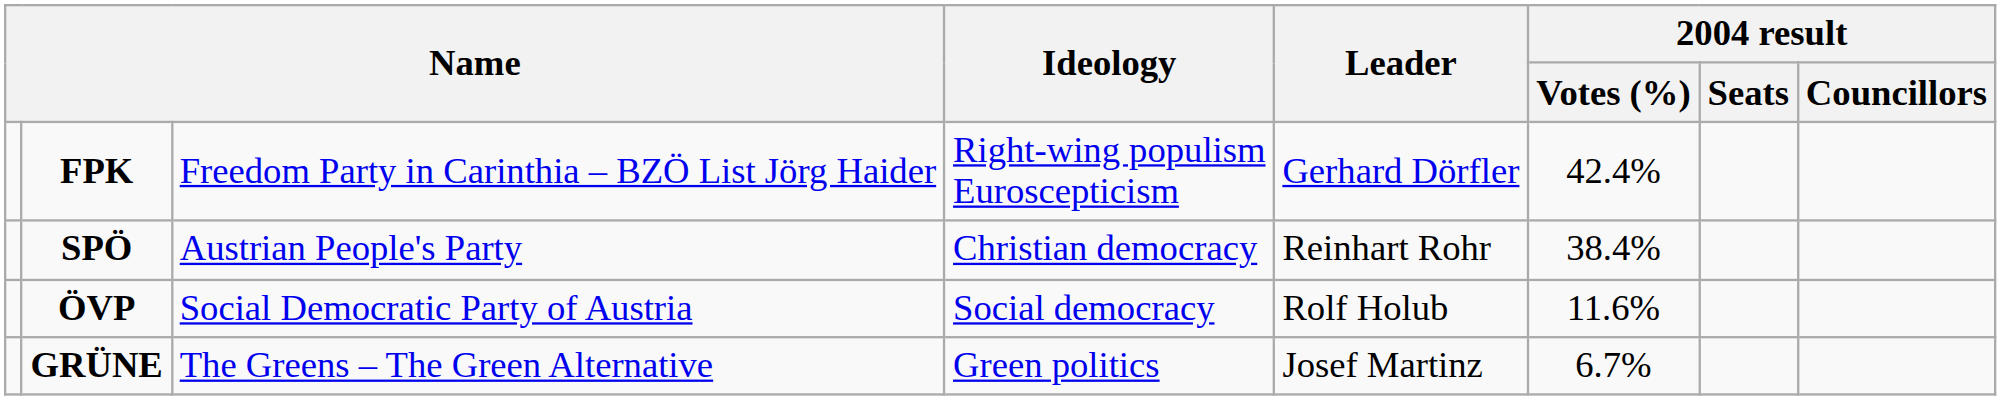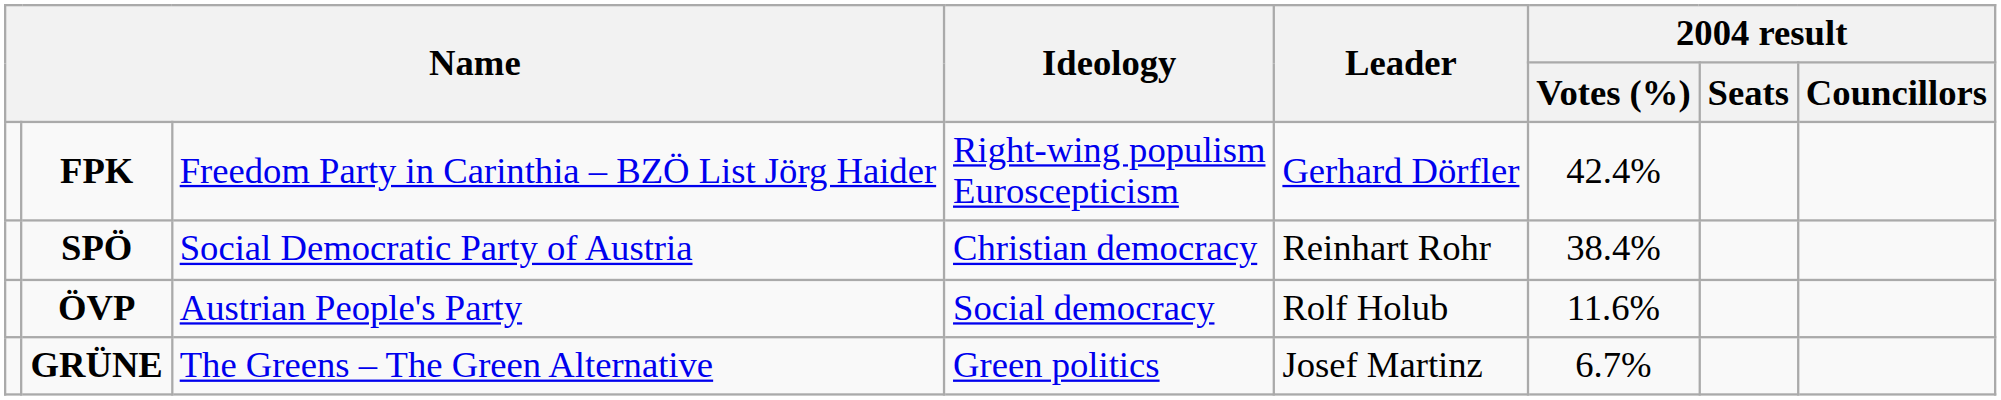(351, 249) Austrian People's Party -> (436, 249) Social Democratic Party of Austria
(436, 307) Social Democratic Party of Austria -> (351, 307) Austrian People's Party
